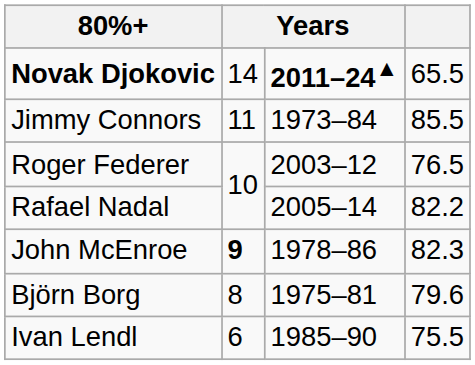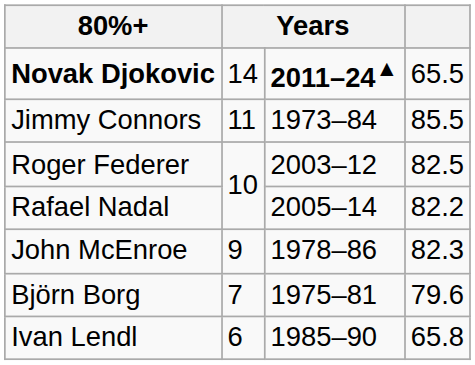(437, 164) 76.5 -> (437, 164) 82.5
(235, 250) bold -> (235, 250) normal
(235, 294) 8 -> (235, 294) 7
(437, 337) 75.5 -> (437, 337) 65.8
